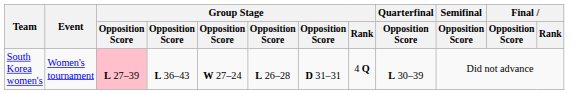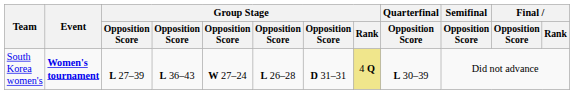(71, 69) normal -> (73, 69) bold
(122, 75) pink background -> (127, 75) no background
(362, 69) no background -> (367, 69) khaki background
